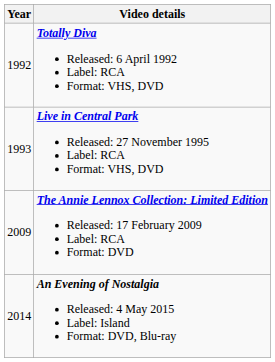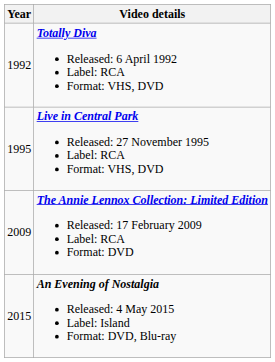(19, 148) 1993 -> (19, 148) 1995
(19, 315) 2014 -> (19, 315) 2015
